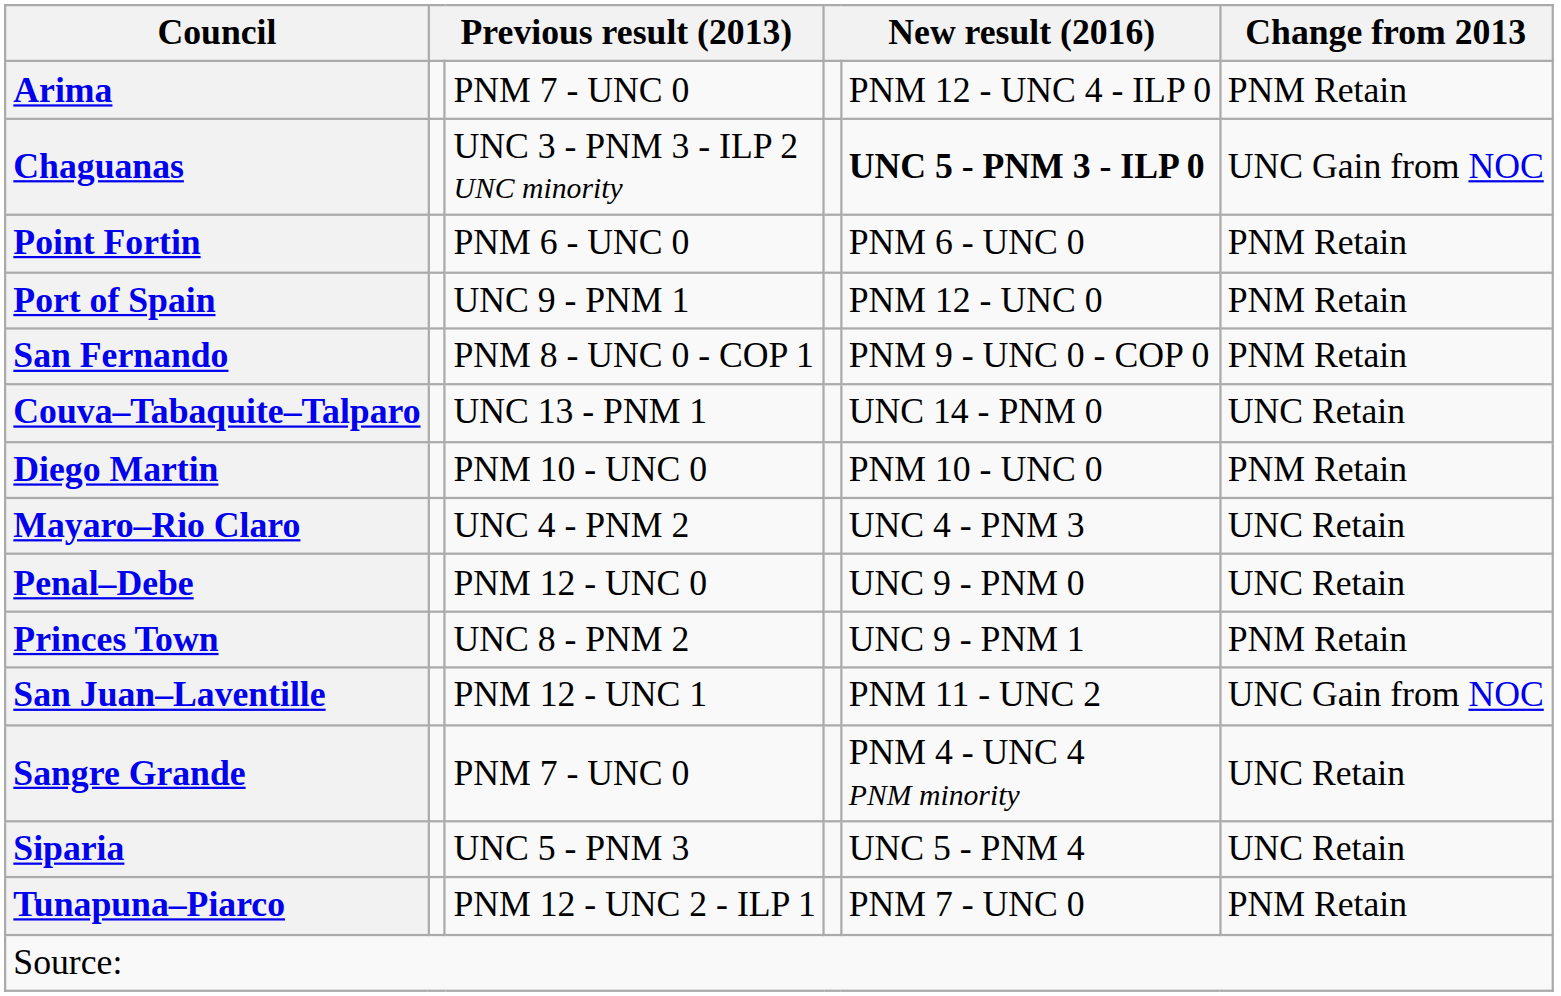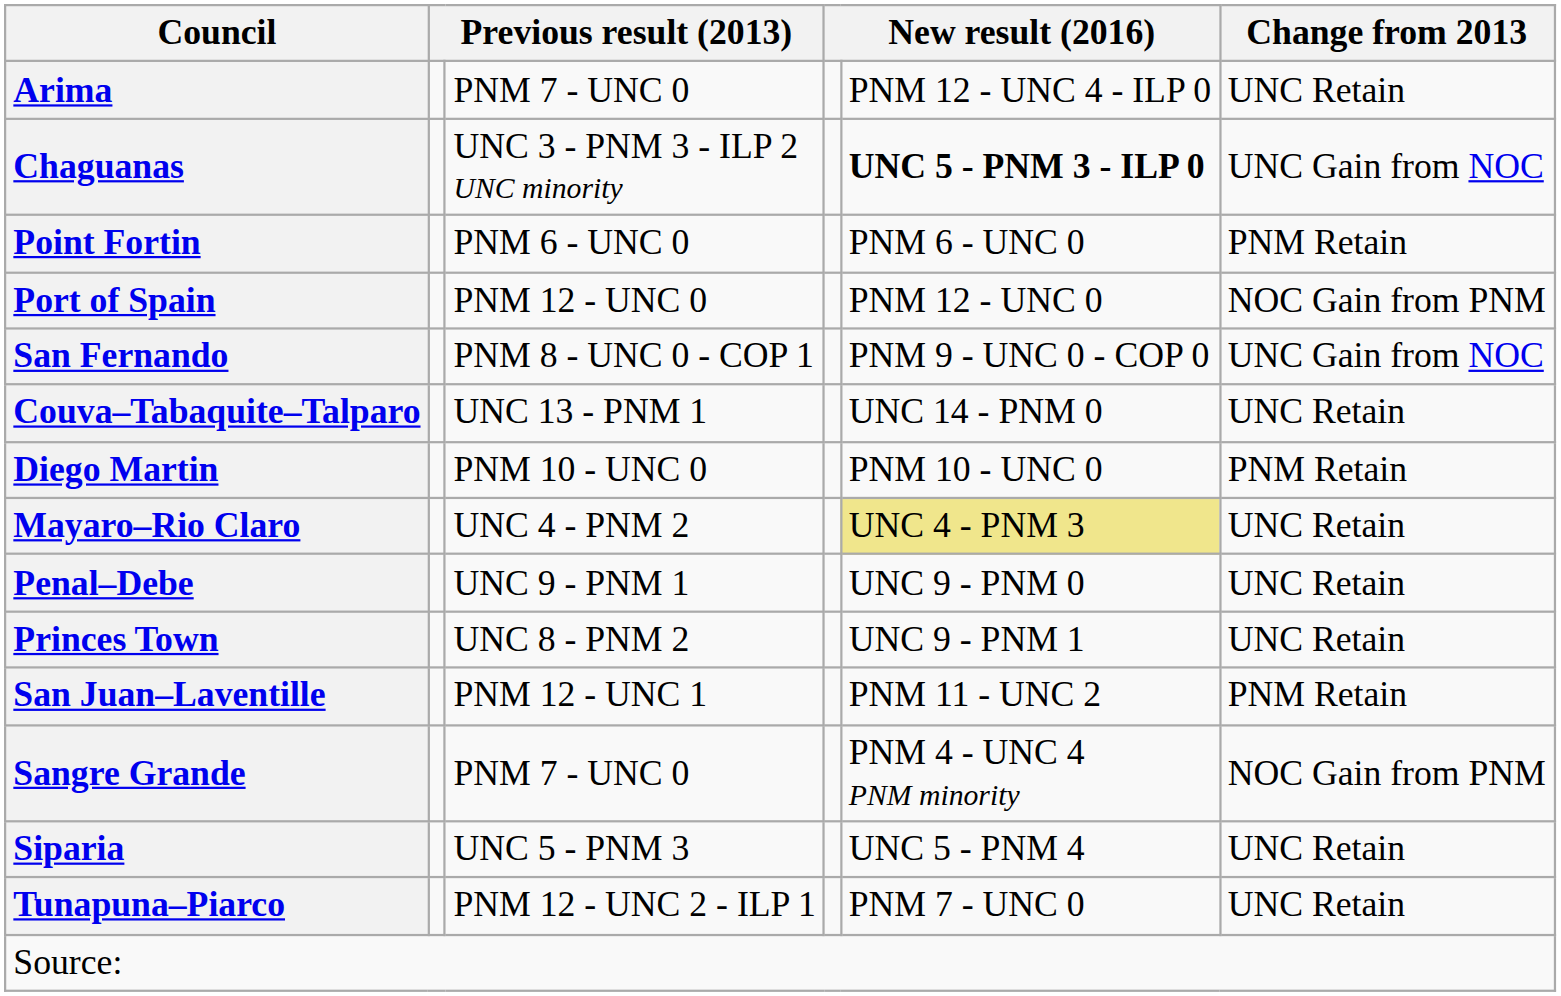(1317, 89) PNM Retain -> (1316, 89) UNC Retain
(571, 299) UNC 9 - PNM 1 -> (580, 299) PNM 12 - UNC 0
(1317, 299) PNM Retain -> (1387, 299) NOC Gain from PNM
(1317, 355) PNM Retain -> (1386, 355) UNC Gain from NOC
(967, 525) no background -> (967, 525) khaki background
(580, 582) PNM 12 - UNC 0 -> (571, 582) UNC 9 - PNM 1
(1317, 638) PNM Retain -> (1316, 638) UNC Retain
(1386, 695) UNC Gain from NOC -> (1317, 695) PNM Retain
(1316, 772) UNC Retain -> (1387, 772) NOC Gain from PNM
(1317, 905) PNM Retain -> (1316, 905) UNC Retain
